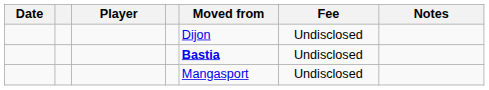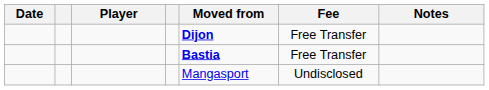(196, 34) normal -> (198, 34) bold
(328, 34) Undisclosed -> (328, 34) Free Transfer
(328, 54) Undisclosed -> (328, 54) Free Transfer
